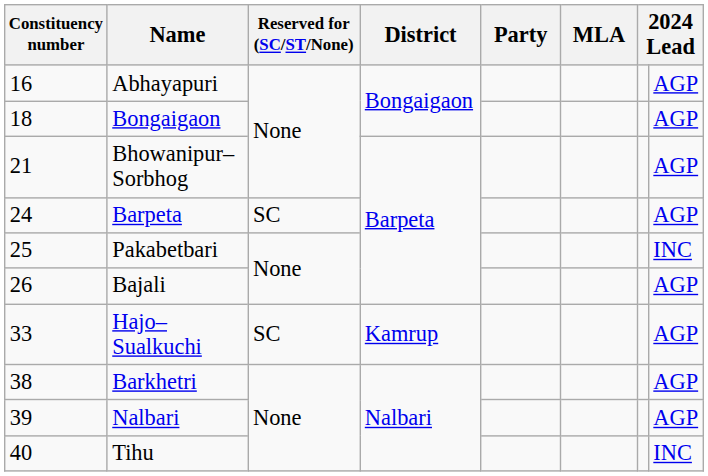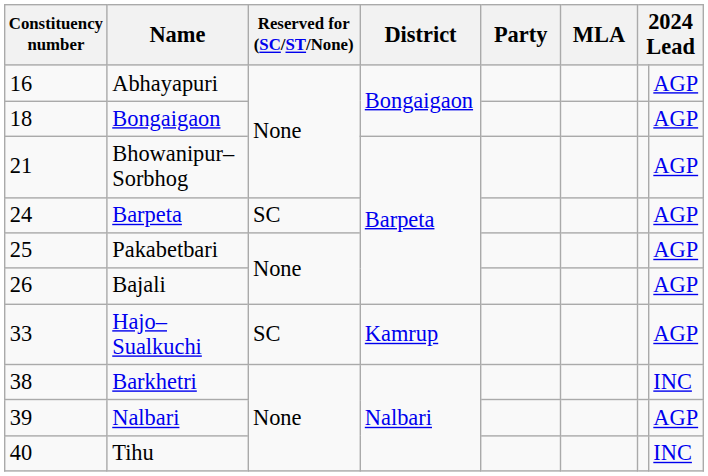(673, 250) INC -> (676, 250) AGP
(676, 382) AGP -> (673, 382) INC
